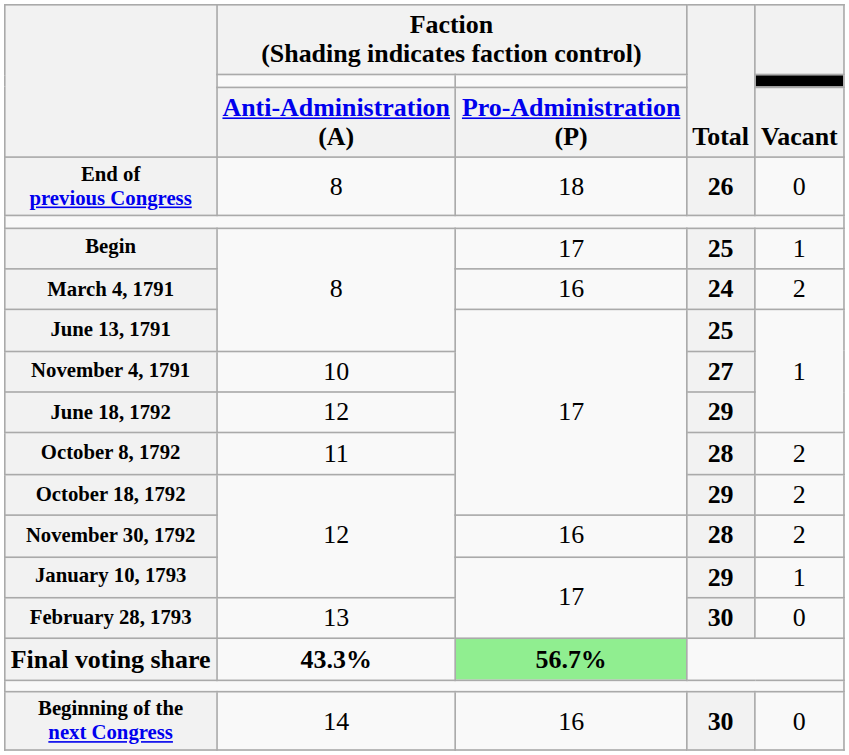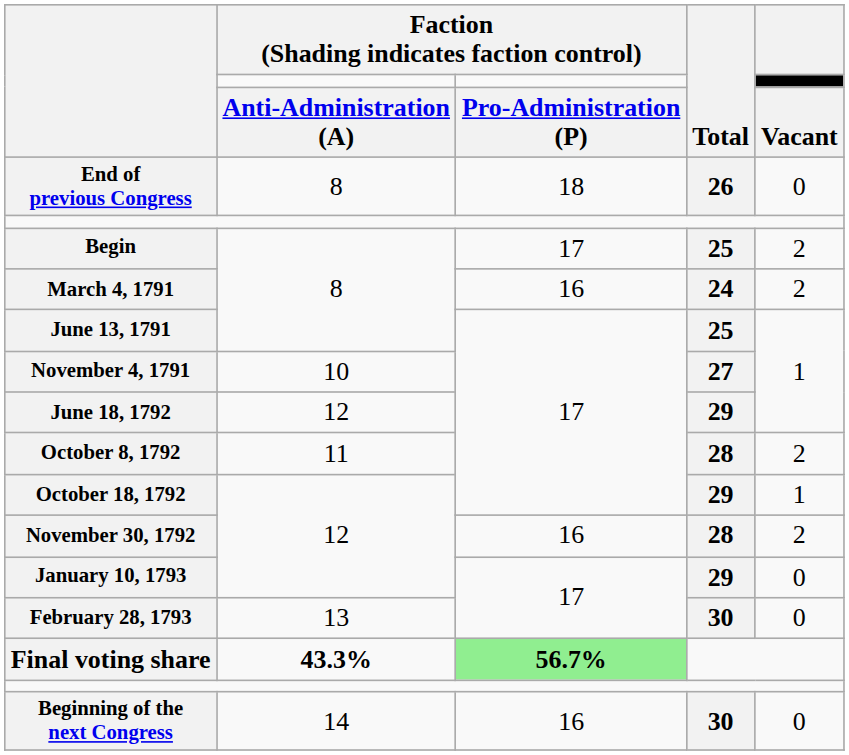(799, 247) 1 -> (799, 247) 2
(799, 494) 2 -> (799, 494) 1
(799, 576) 1 -> (799, 576) 0
